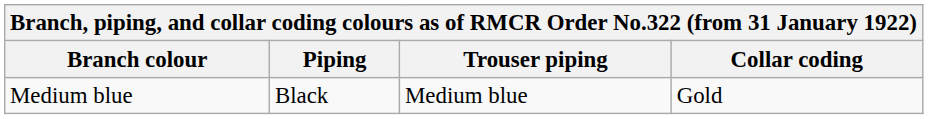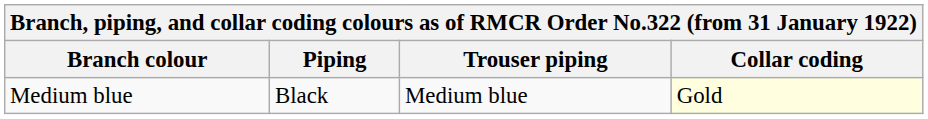(700, 95) no background -> (700, 95) lightyellow background
